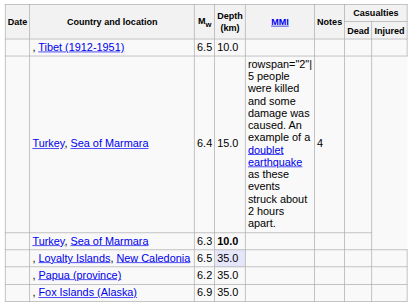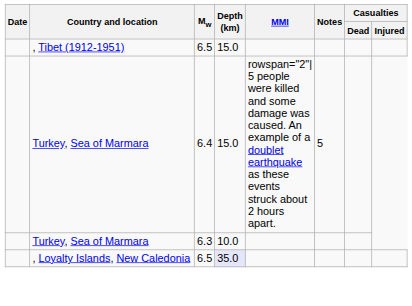(228, 47) 10.0 -> (228, 47) 15.0
(320, 144) 4 -> (320, 144) 5
(228, 241) bold -> (228, 241) normal
- row: (77, 275)
- row: (85, 293)
